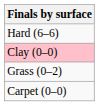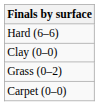(32, 52) pink background -> (32, 52) no background
